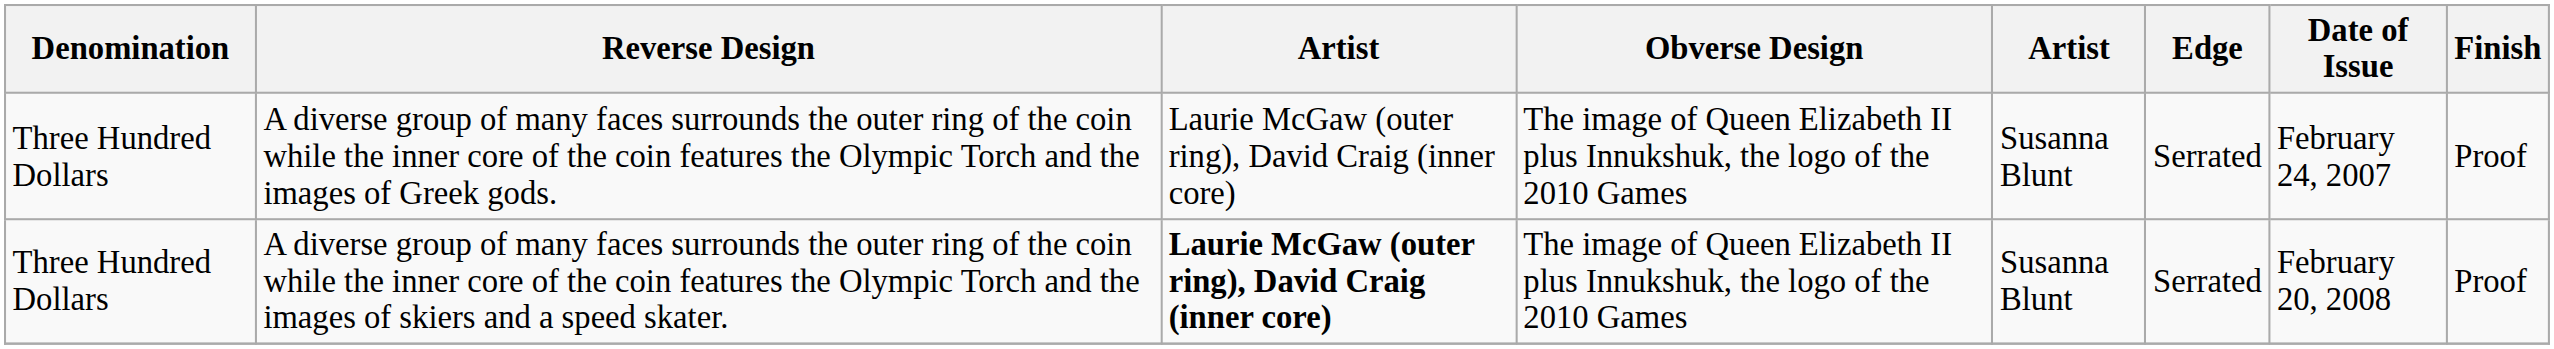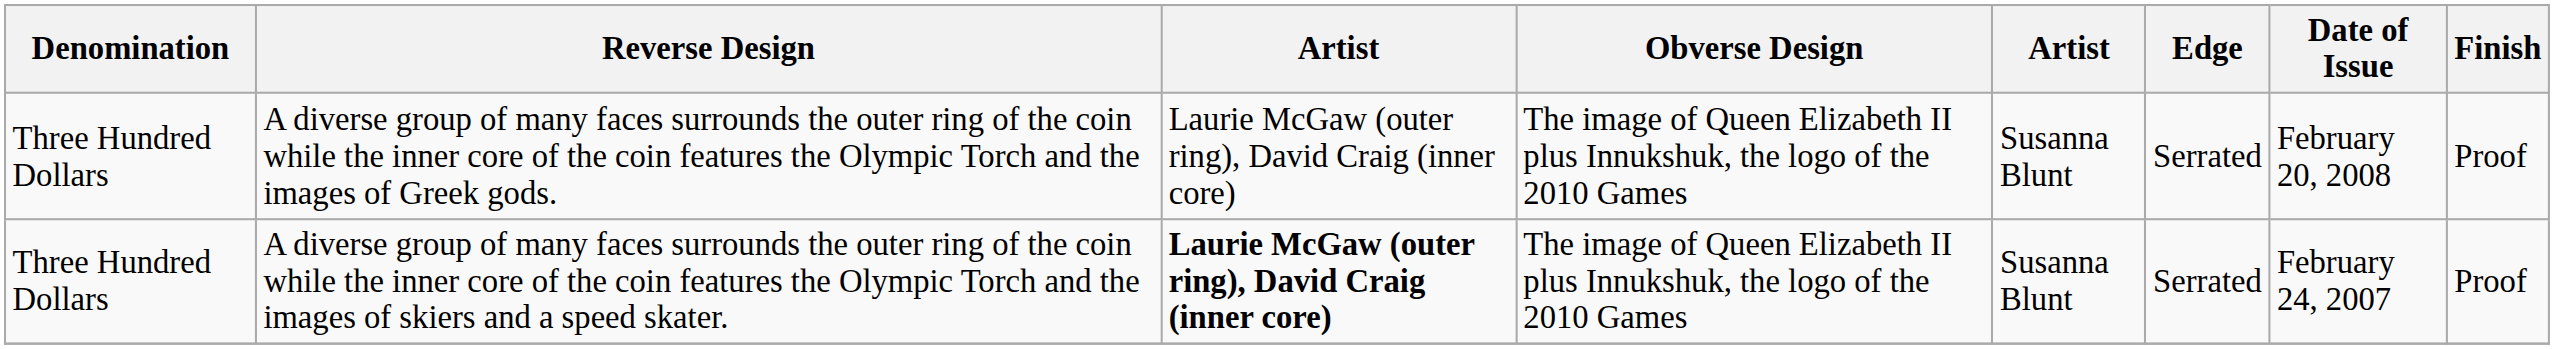(2336, 155) February 24, 2007 -> (2336, 155) February 20, 2008
(2336, 280) February 20, 2008 -> (2336, 280) February 24, 2007
